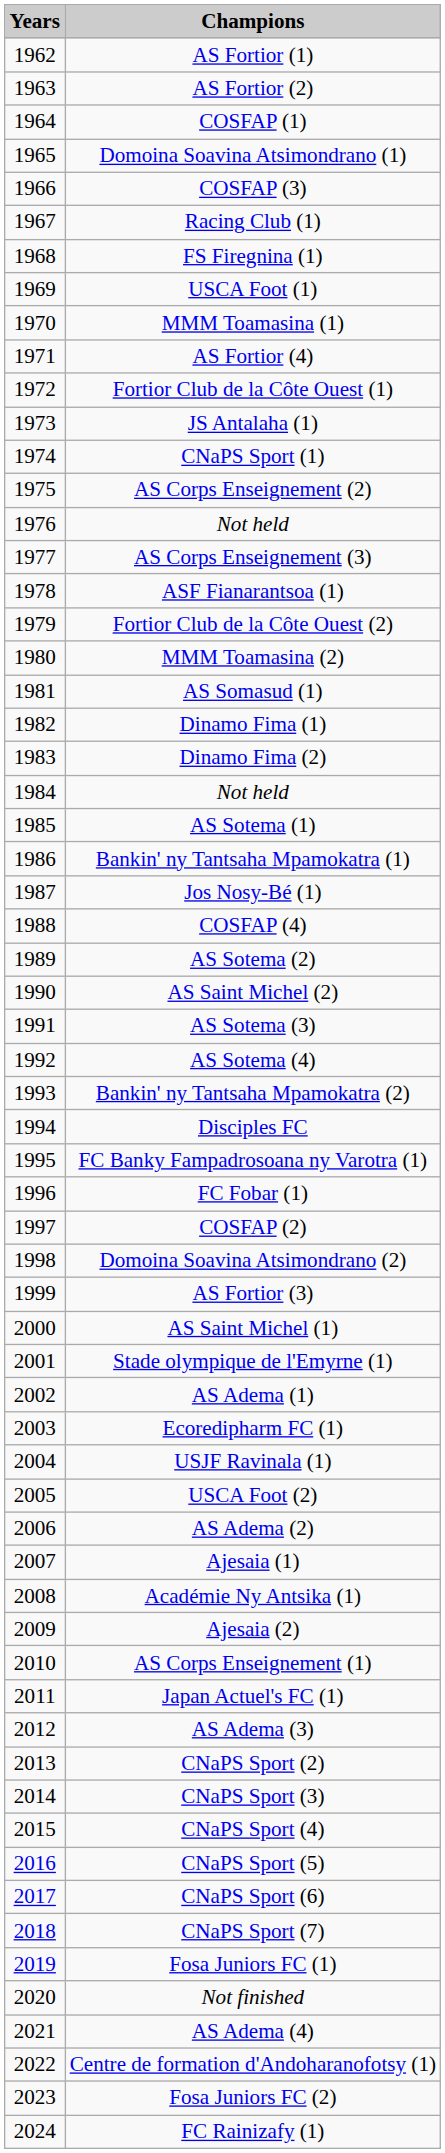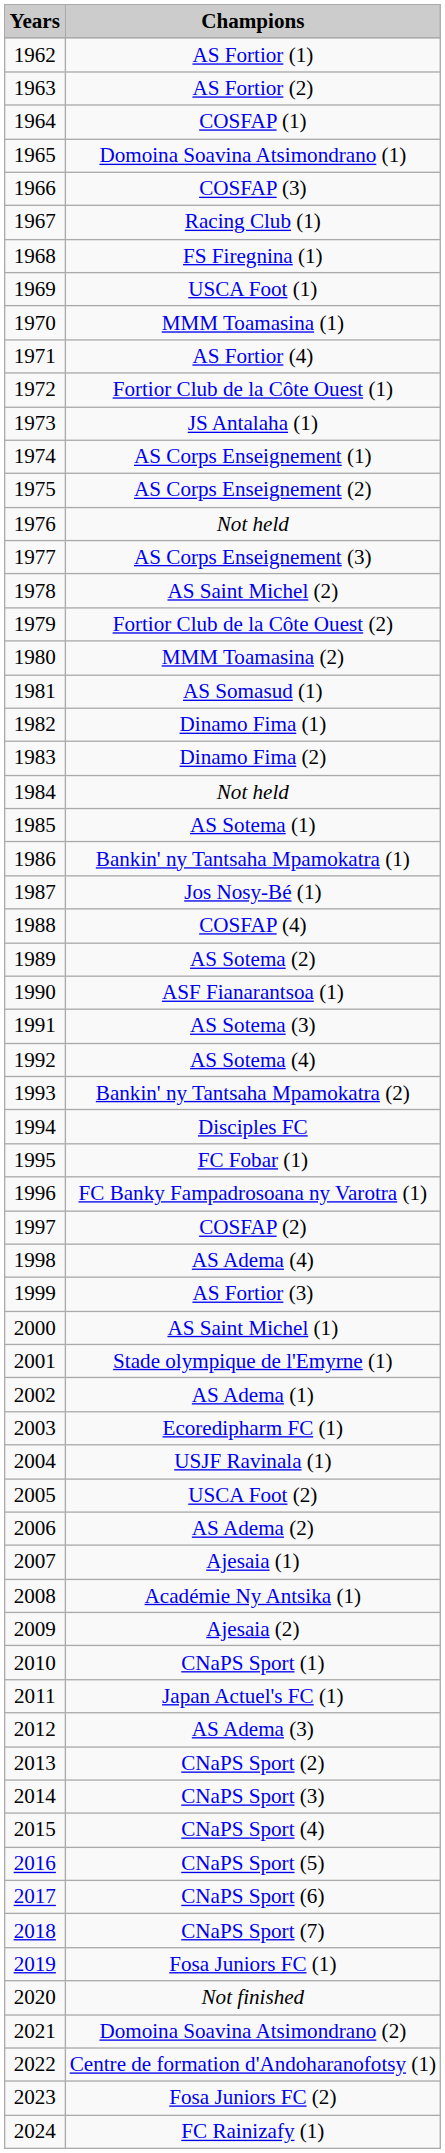(253, 456) CNaPS Sport (1) -> (253, 456) AS Corps Enseignement (1)
(253, 590) ASF Fianarantsoa (1) -> (253, 590) AS Saint Michel (2)
(253, 992) AS Saint Michel (2) -> (253, 992) ASF Fianarantsoa (1)
(253, 1160) FC Banky Fampadrosoana ny Varotra (1) -> (253, 1160) FC Fobar (1)
(253, 1193) FC Fobar (1) -> (253, 1193) FC Banky Fampadrosoana ny Varotra (1)
(253, 1260) Domoina Soavina Atsimondrano (2) -> (253, 1260) AS Adema (4)
(253, 1662) AS Corps Enseignement (1) -> (253, 1662) CNaPS Sport (1)
(253, 2030) AS Adema (4) -> (253, 2030) Domoina Soavina Atsimondrano (2)
